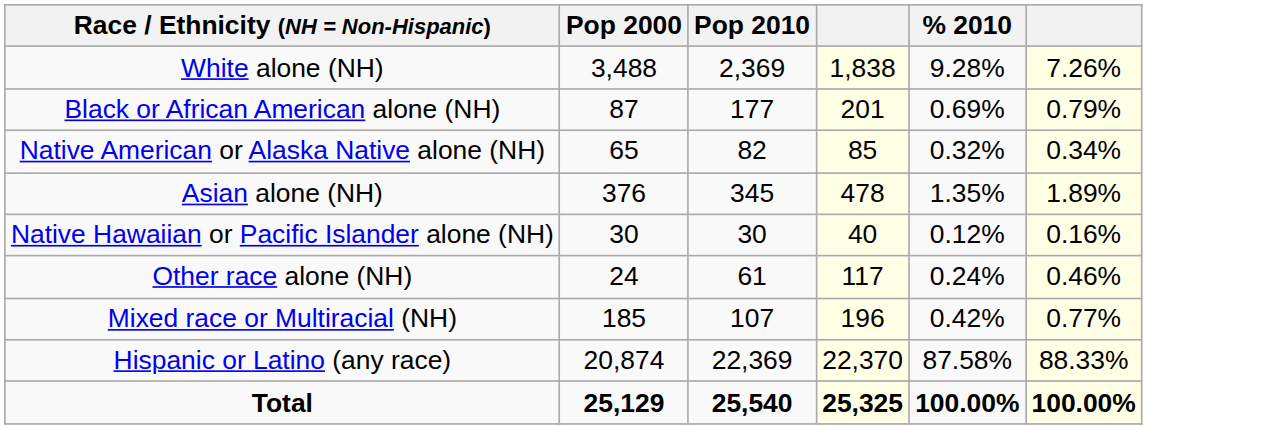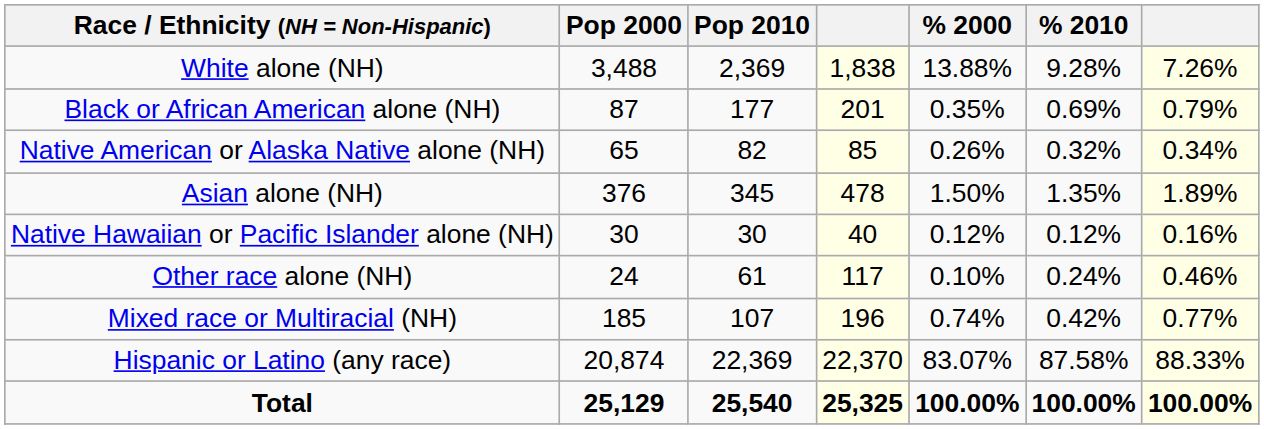+ column: (967, 25)
